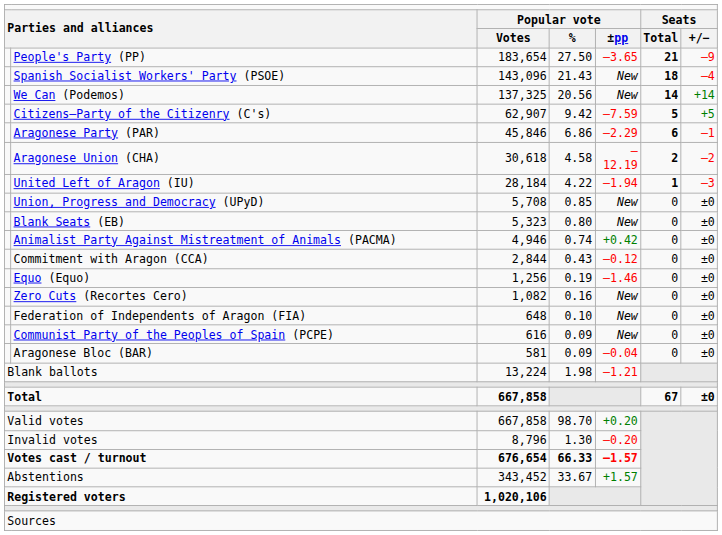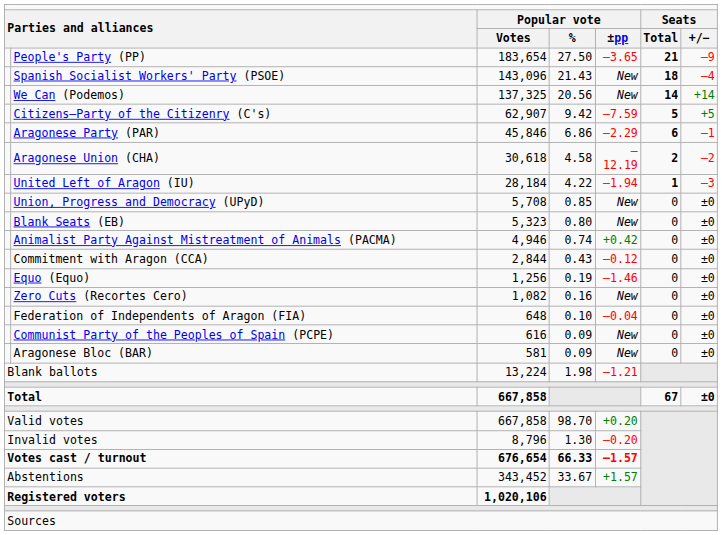(627, 316) New -> (620, 316) –0.04
(620, 353) –0.04 -> (627, 353) New
